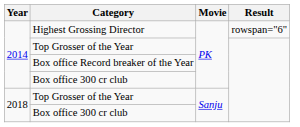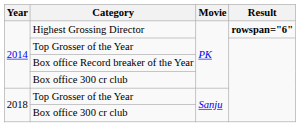(259, 29) normal -> (262, 29) bold
